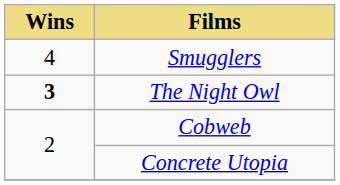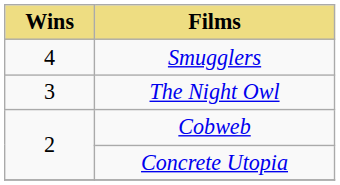(50, 92) bold -> (50, 92) normal
